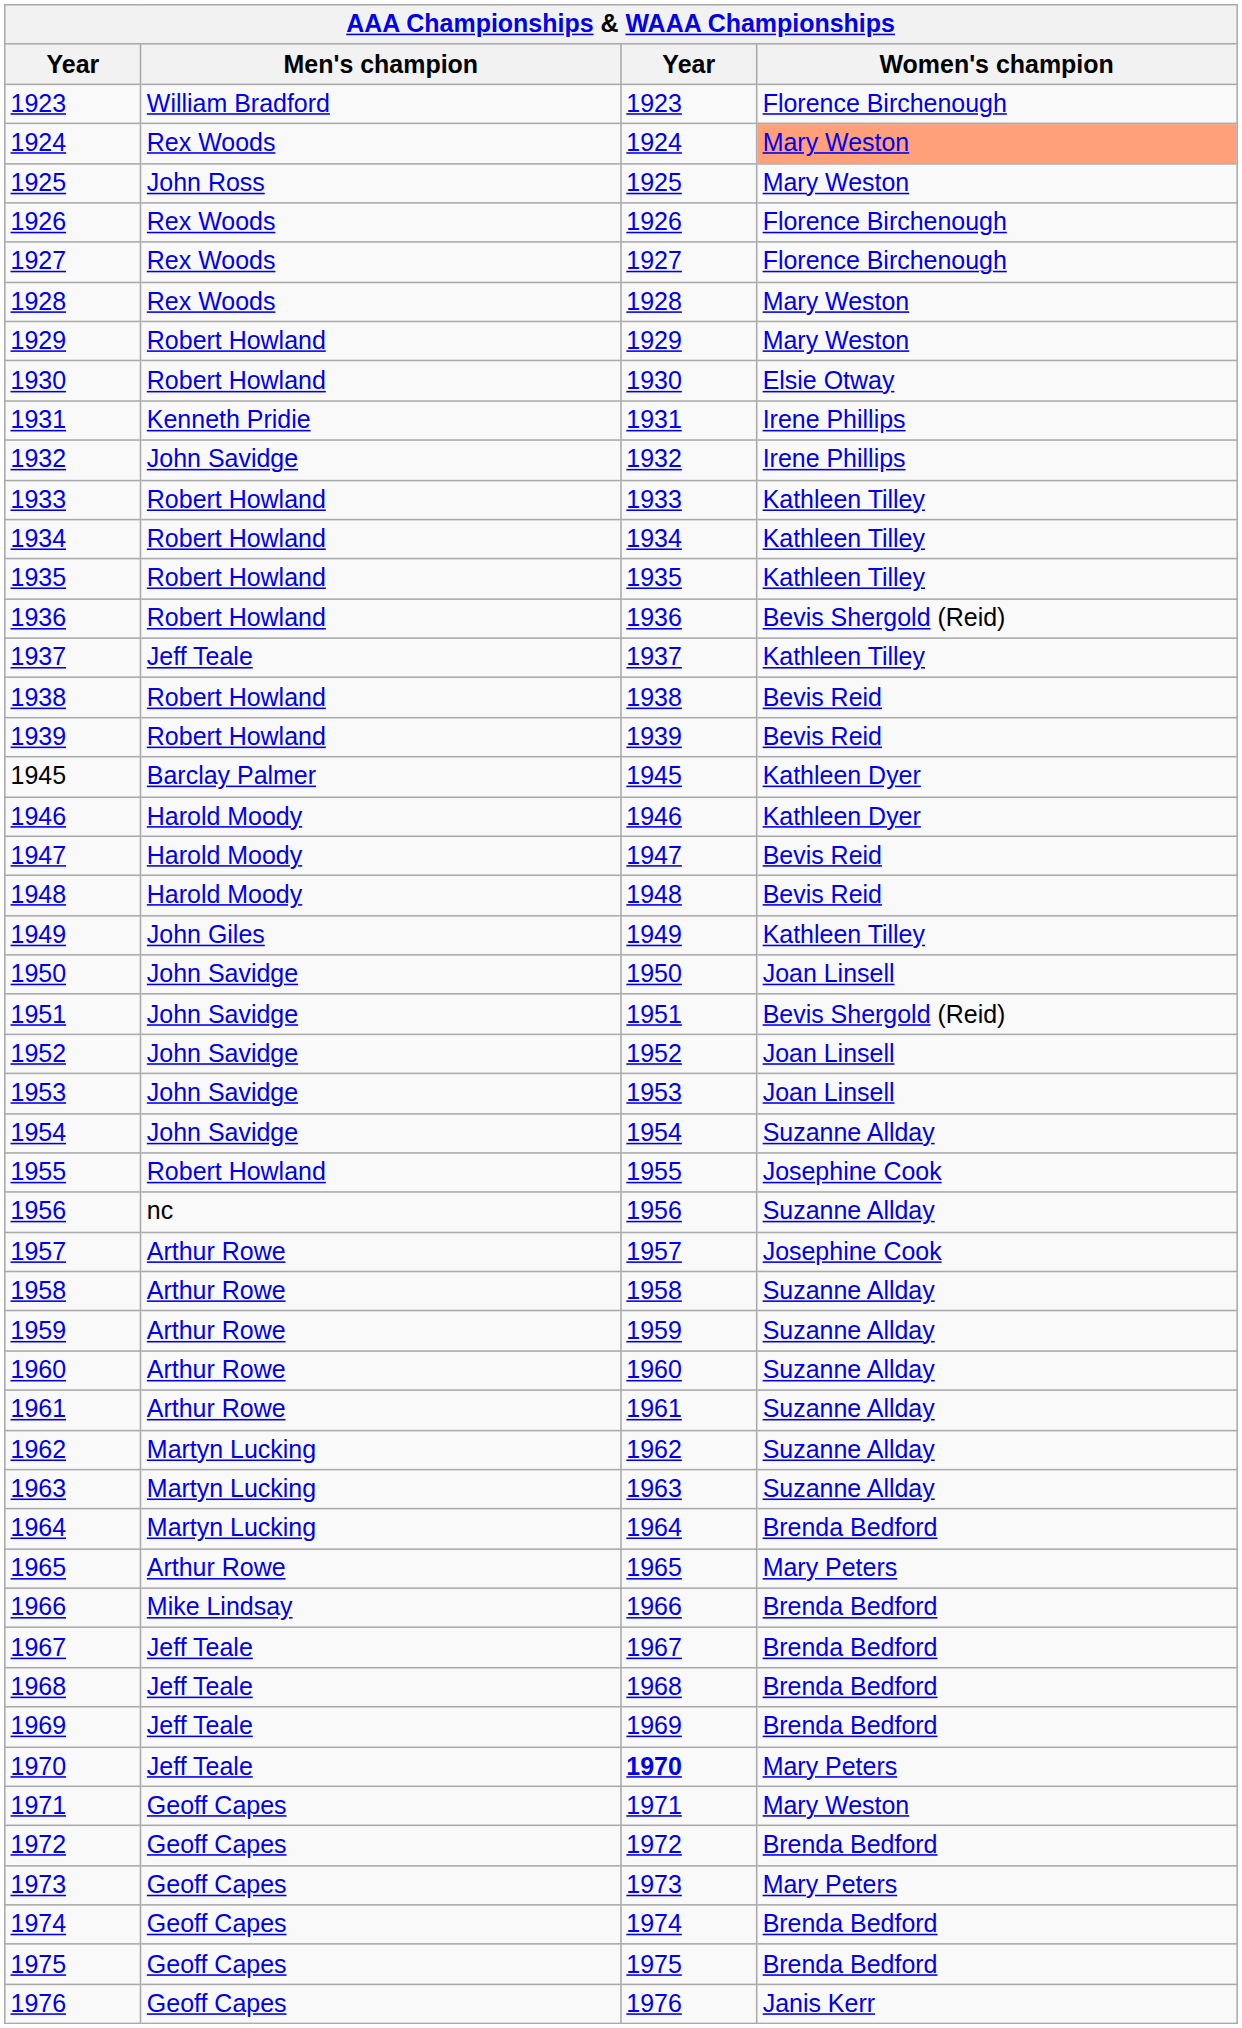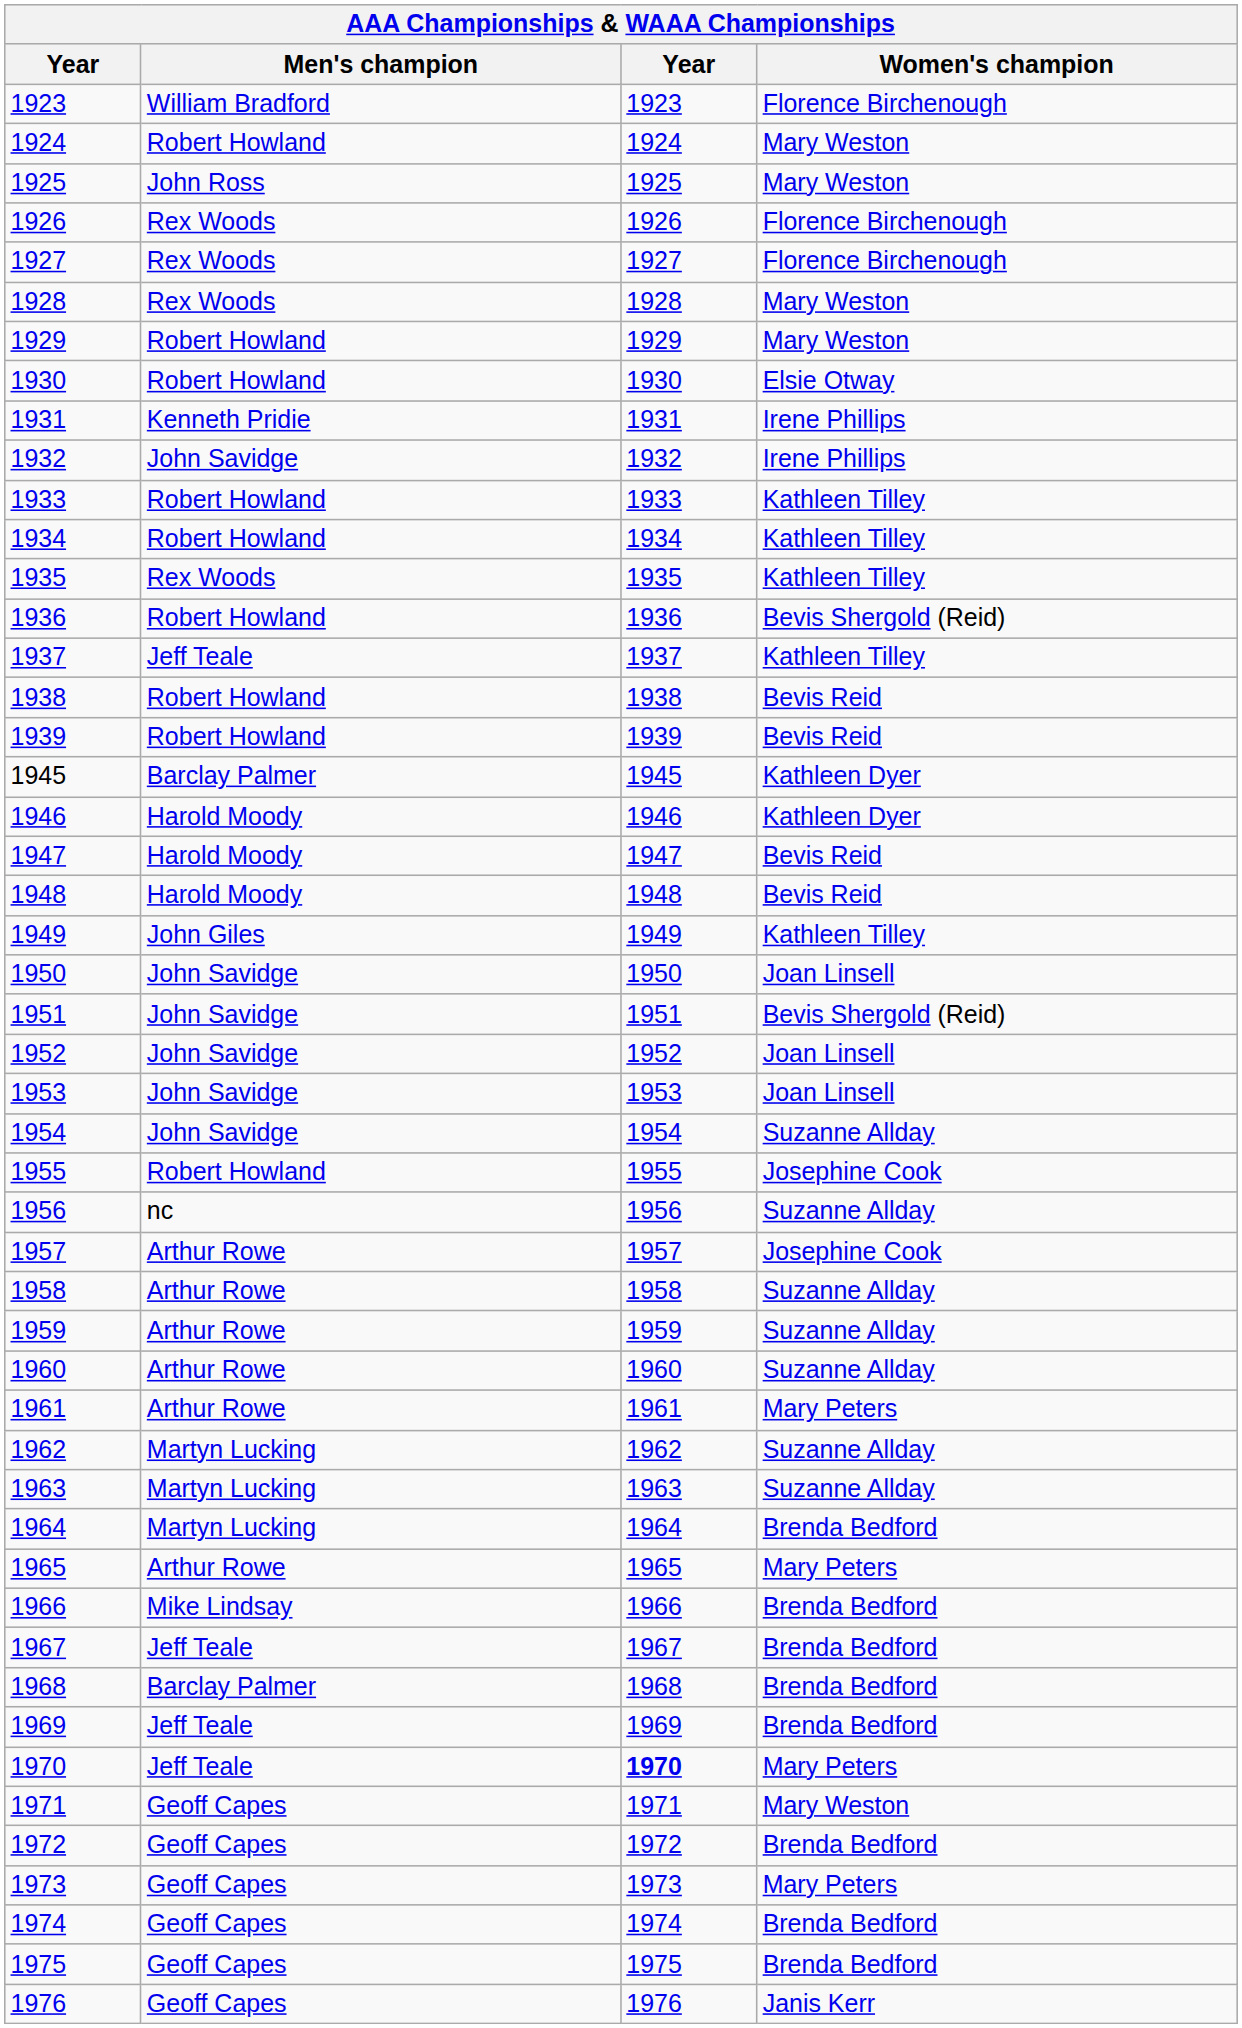(211, 143) Rex Woods -> (236, 143) Robert Howland
(836, 143) lightsalmon background -> (836, 143) no background
(236, 578) Robert Howland -> (211, 578) Rex Woods
(849, 1409) Suzanne Allday -> (830, 1409) Mary Peters
(200, 1686) Jeff Teale -> (231, 1686) Barclay Palmer
